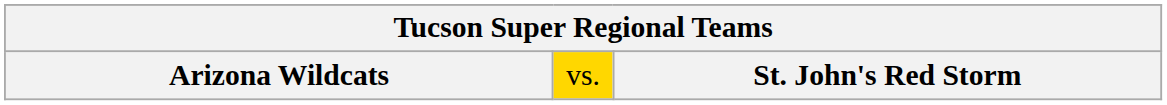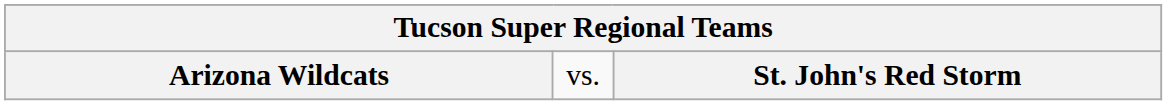(583, 74) gold background -> (583, 74) no background
